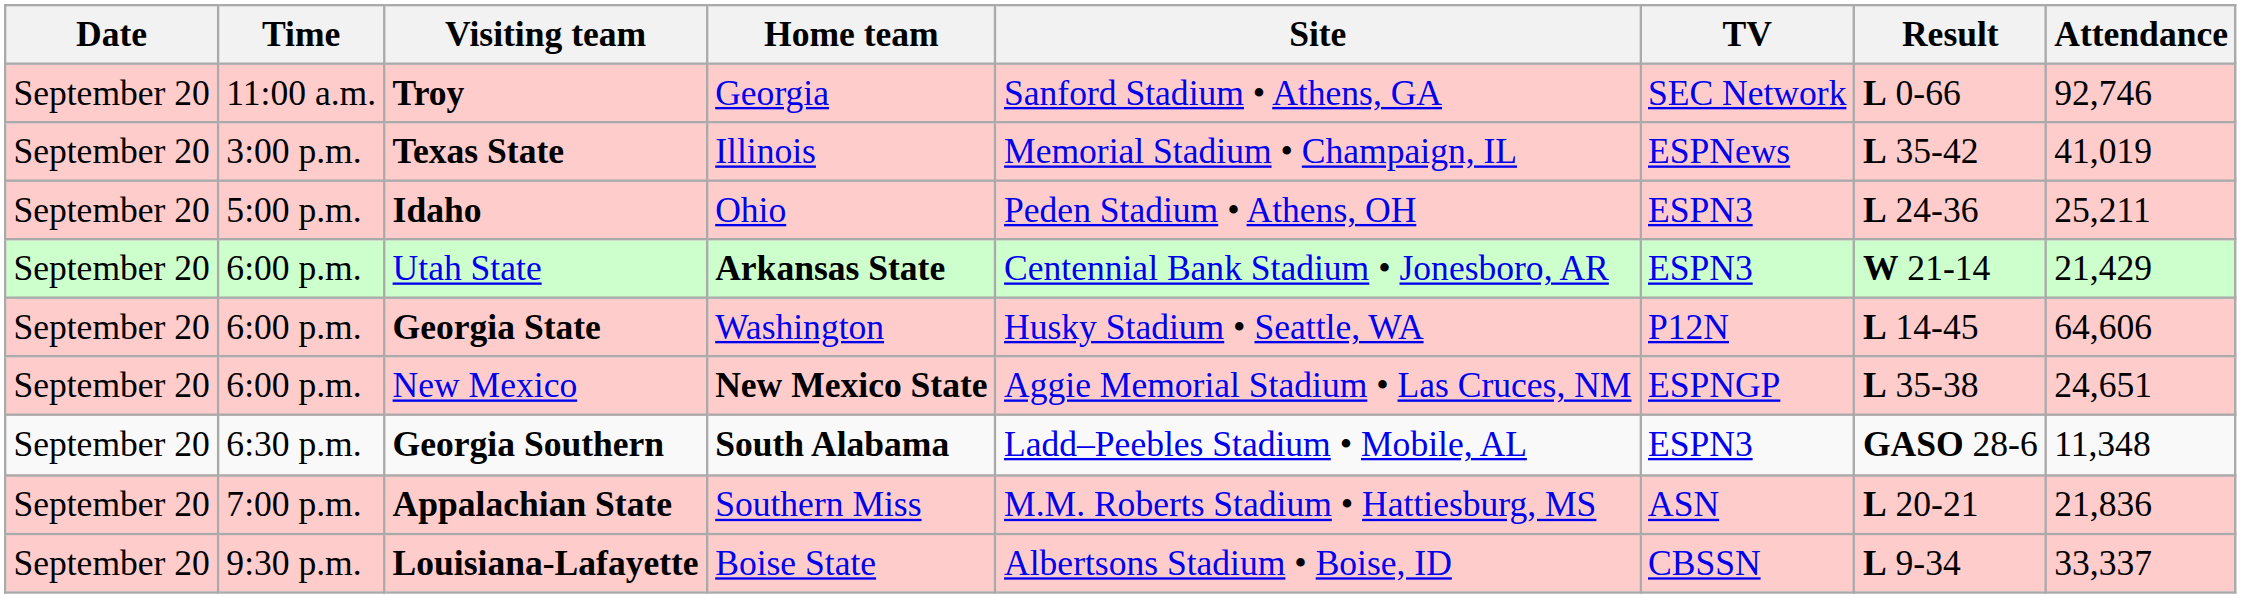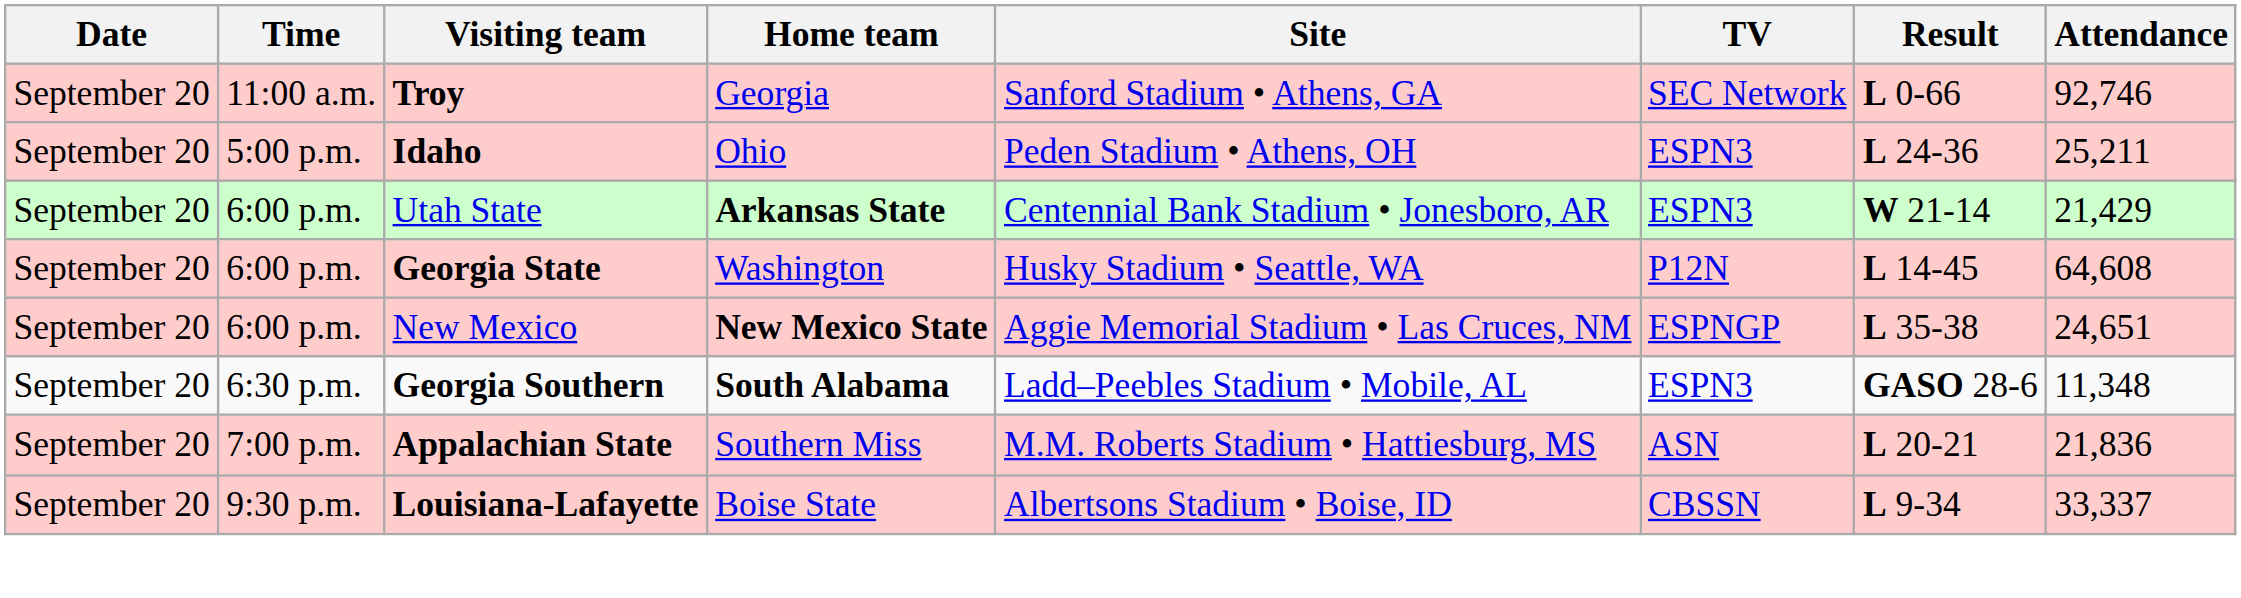- row: (478, 151)
(2103, 327) 64,606 -> (2103, 268) 64,608
